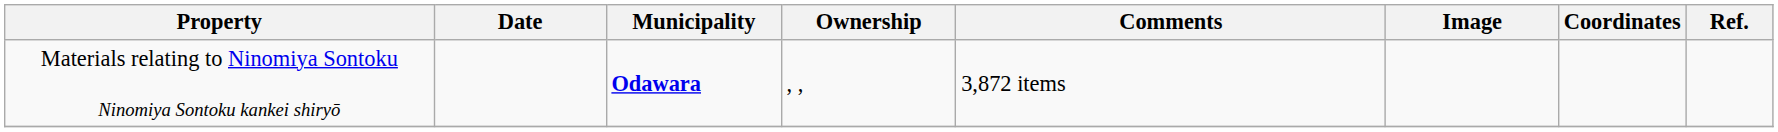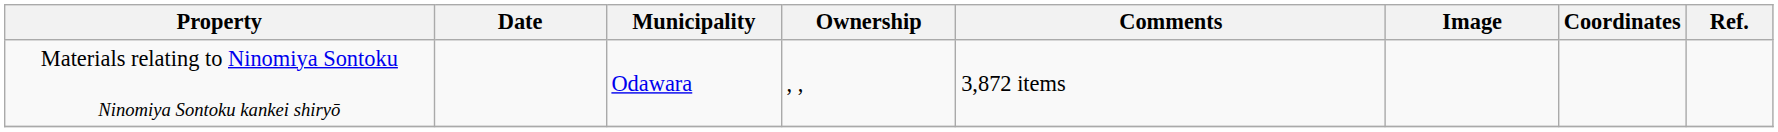(656, 82) bold -> (652, 82) normal
